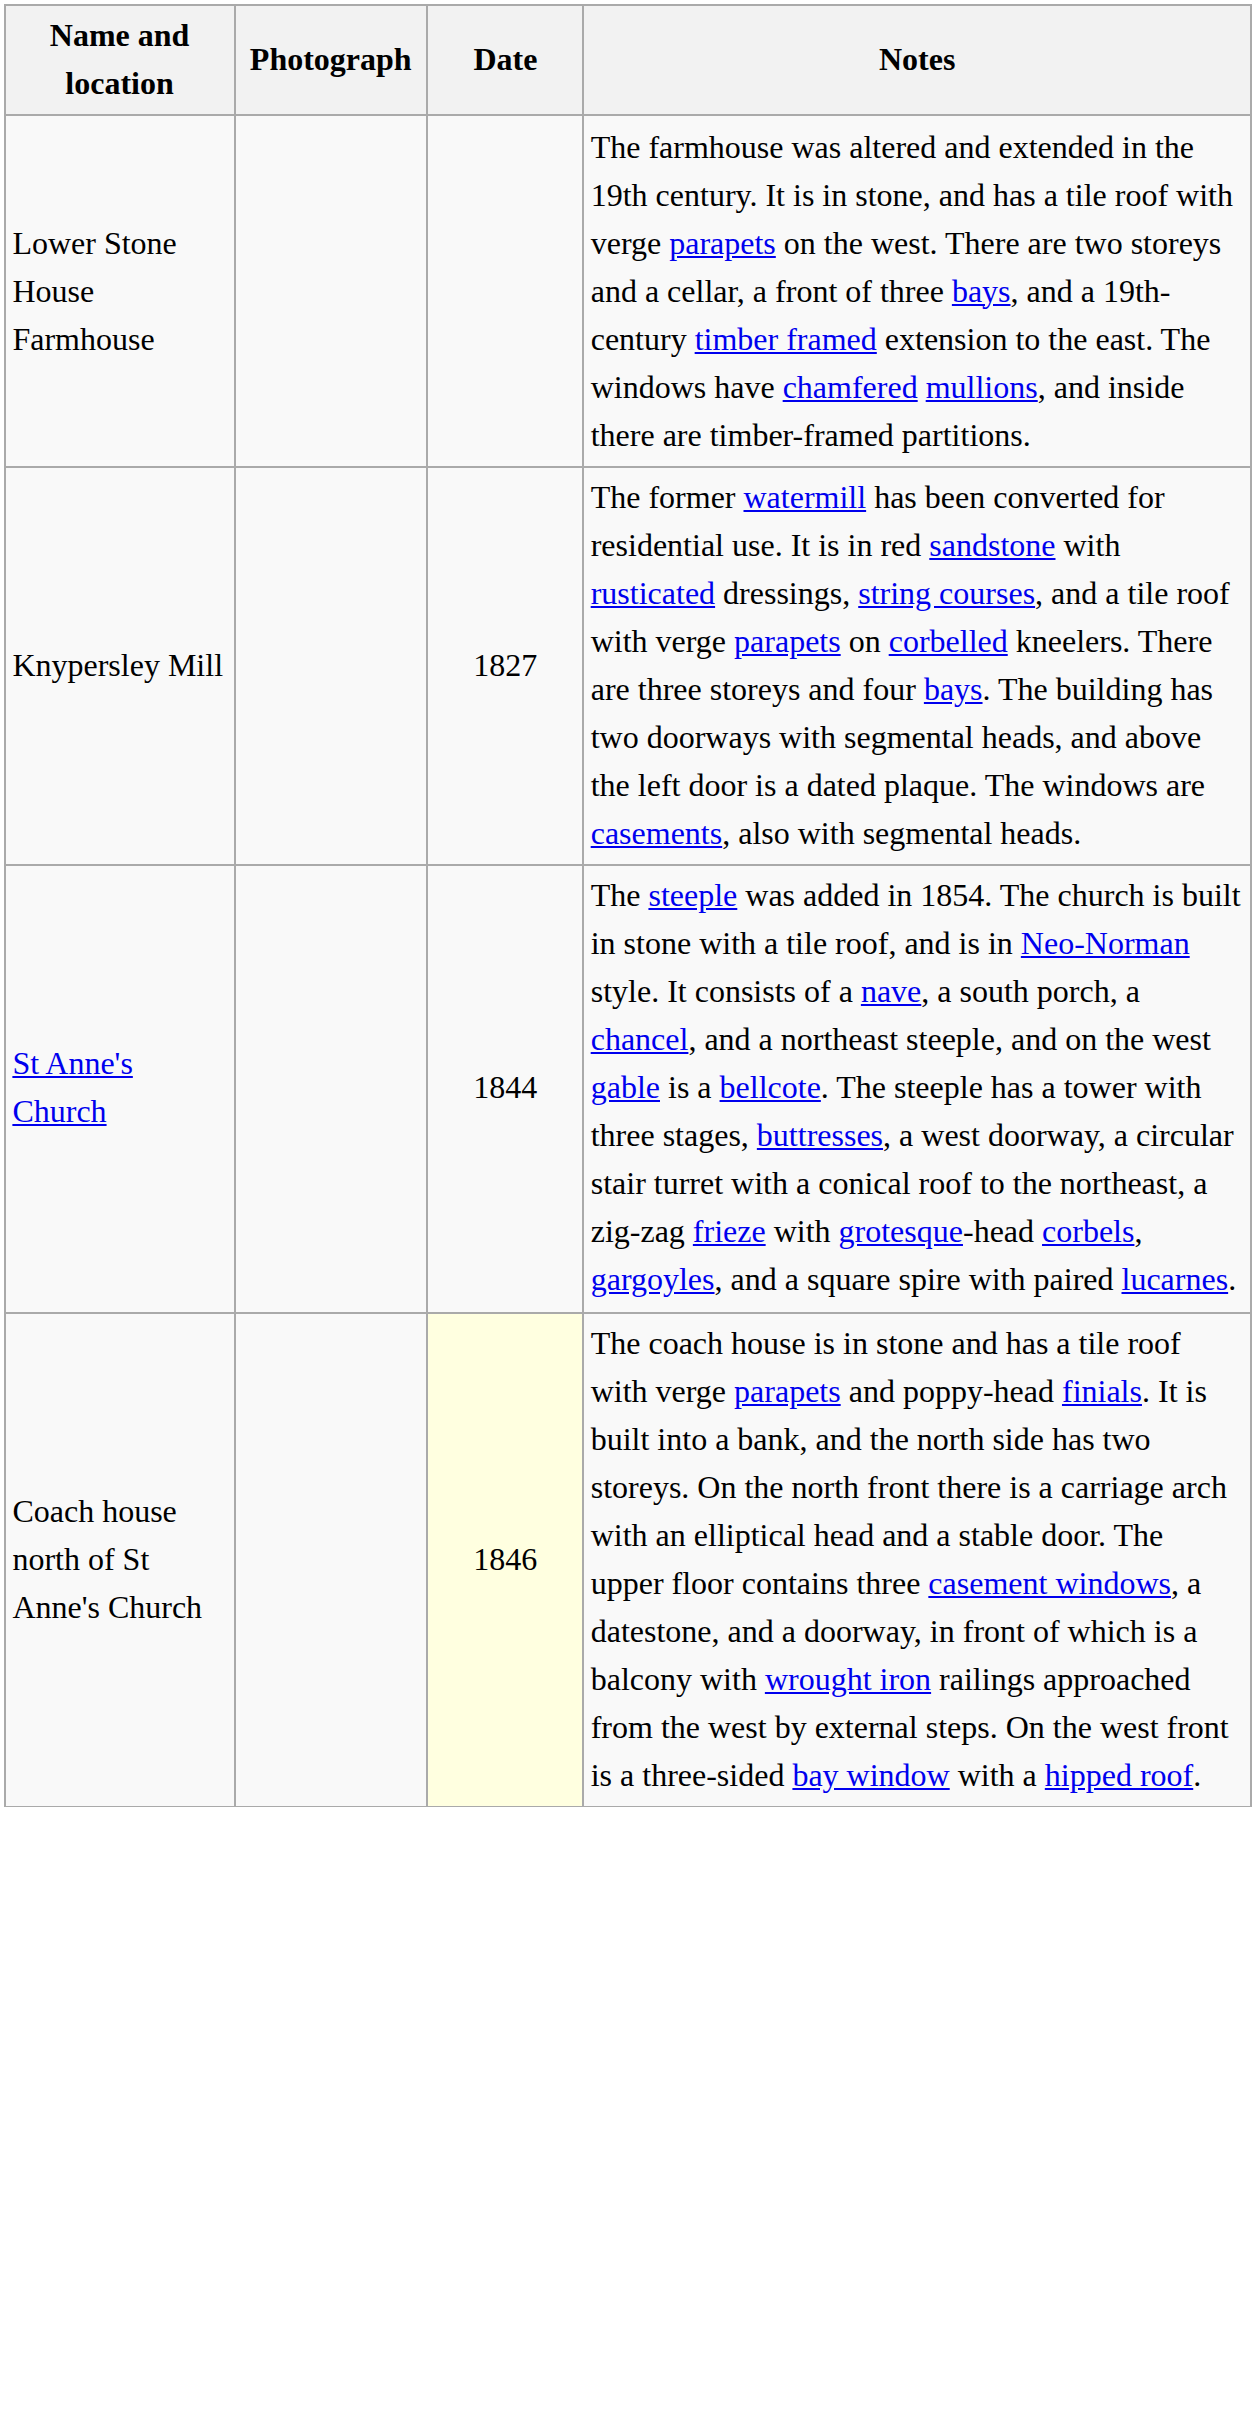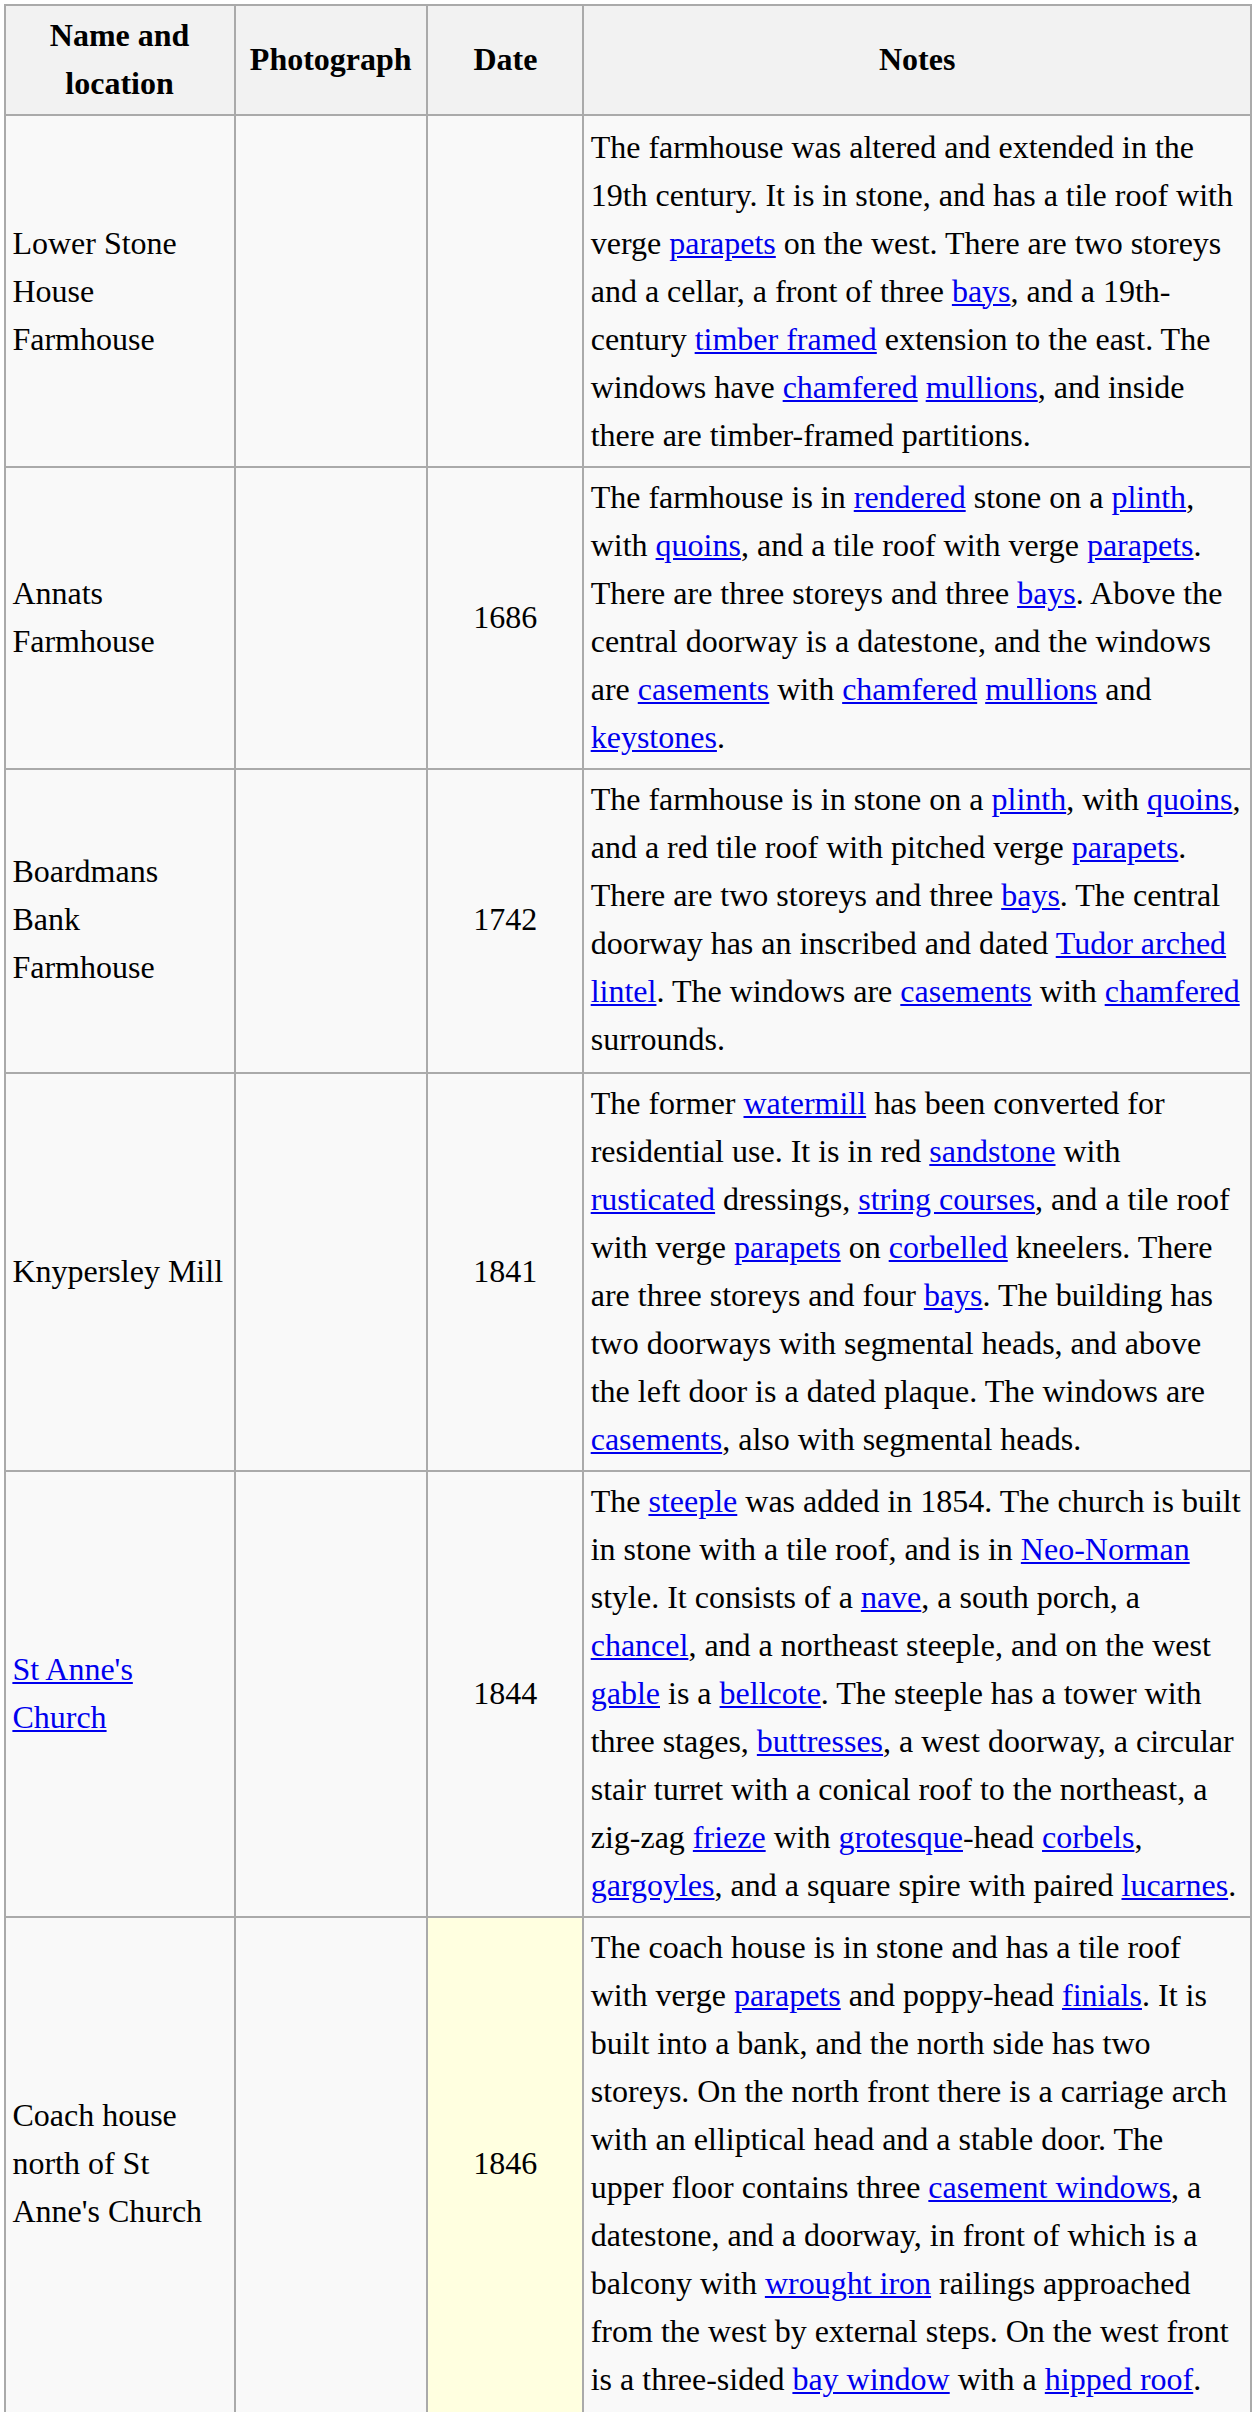+ row: (83, 617)
+ row: (85, 920)
(505, 665) 1827 -> (505, 1270) 1841
